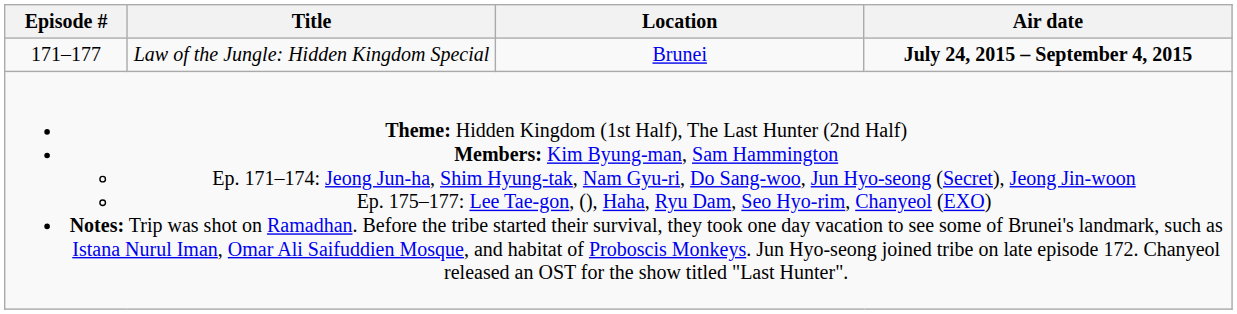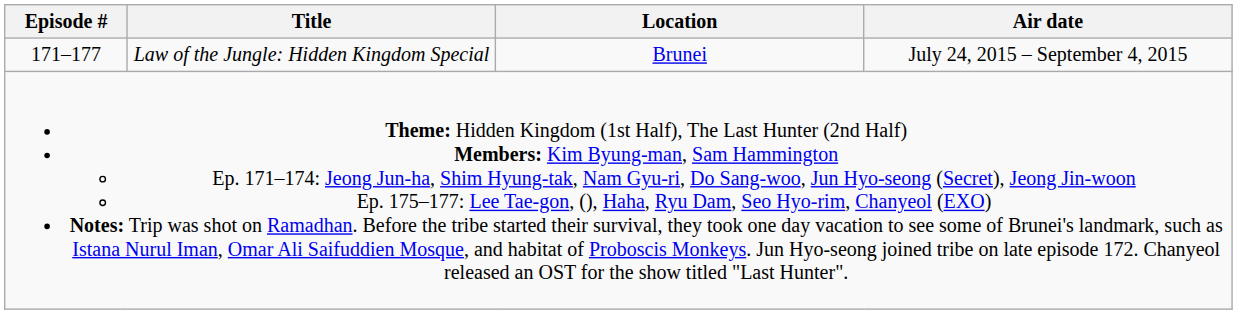(1048, 54) bold -> (1048, 54) normal
